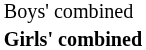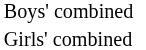(73, 39) bold -> (68, 39) normal
